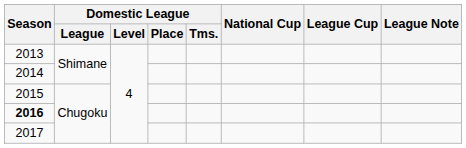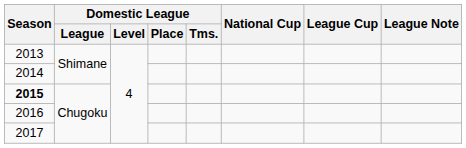(29, 93) normal -> (29, 93) bold
(29, 113) bold -> (29, 113) normal
